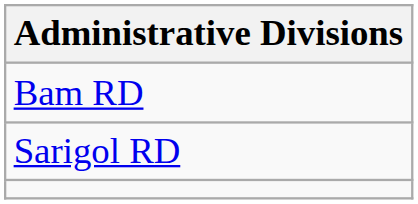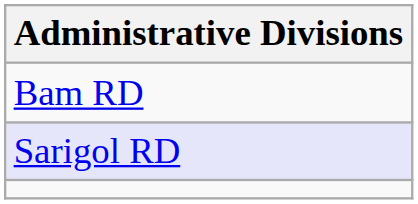(97, 150) no background -> (97, 150) lavender background
